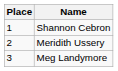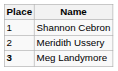(9, 58) normal -> (9, 58) bold
